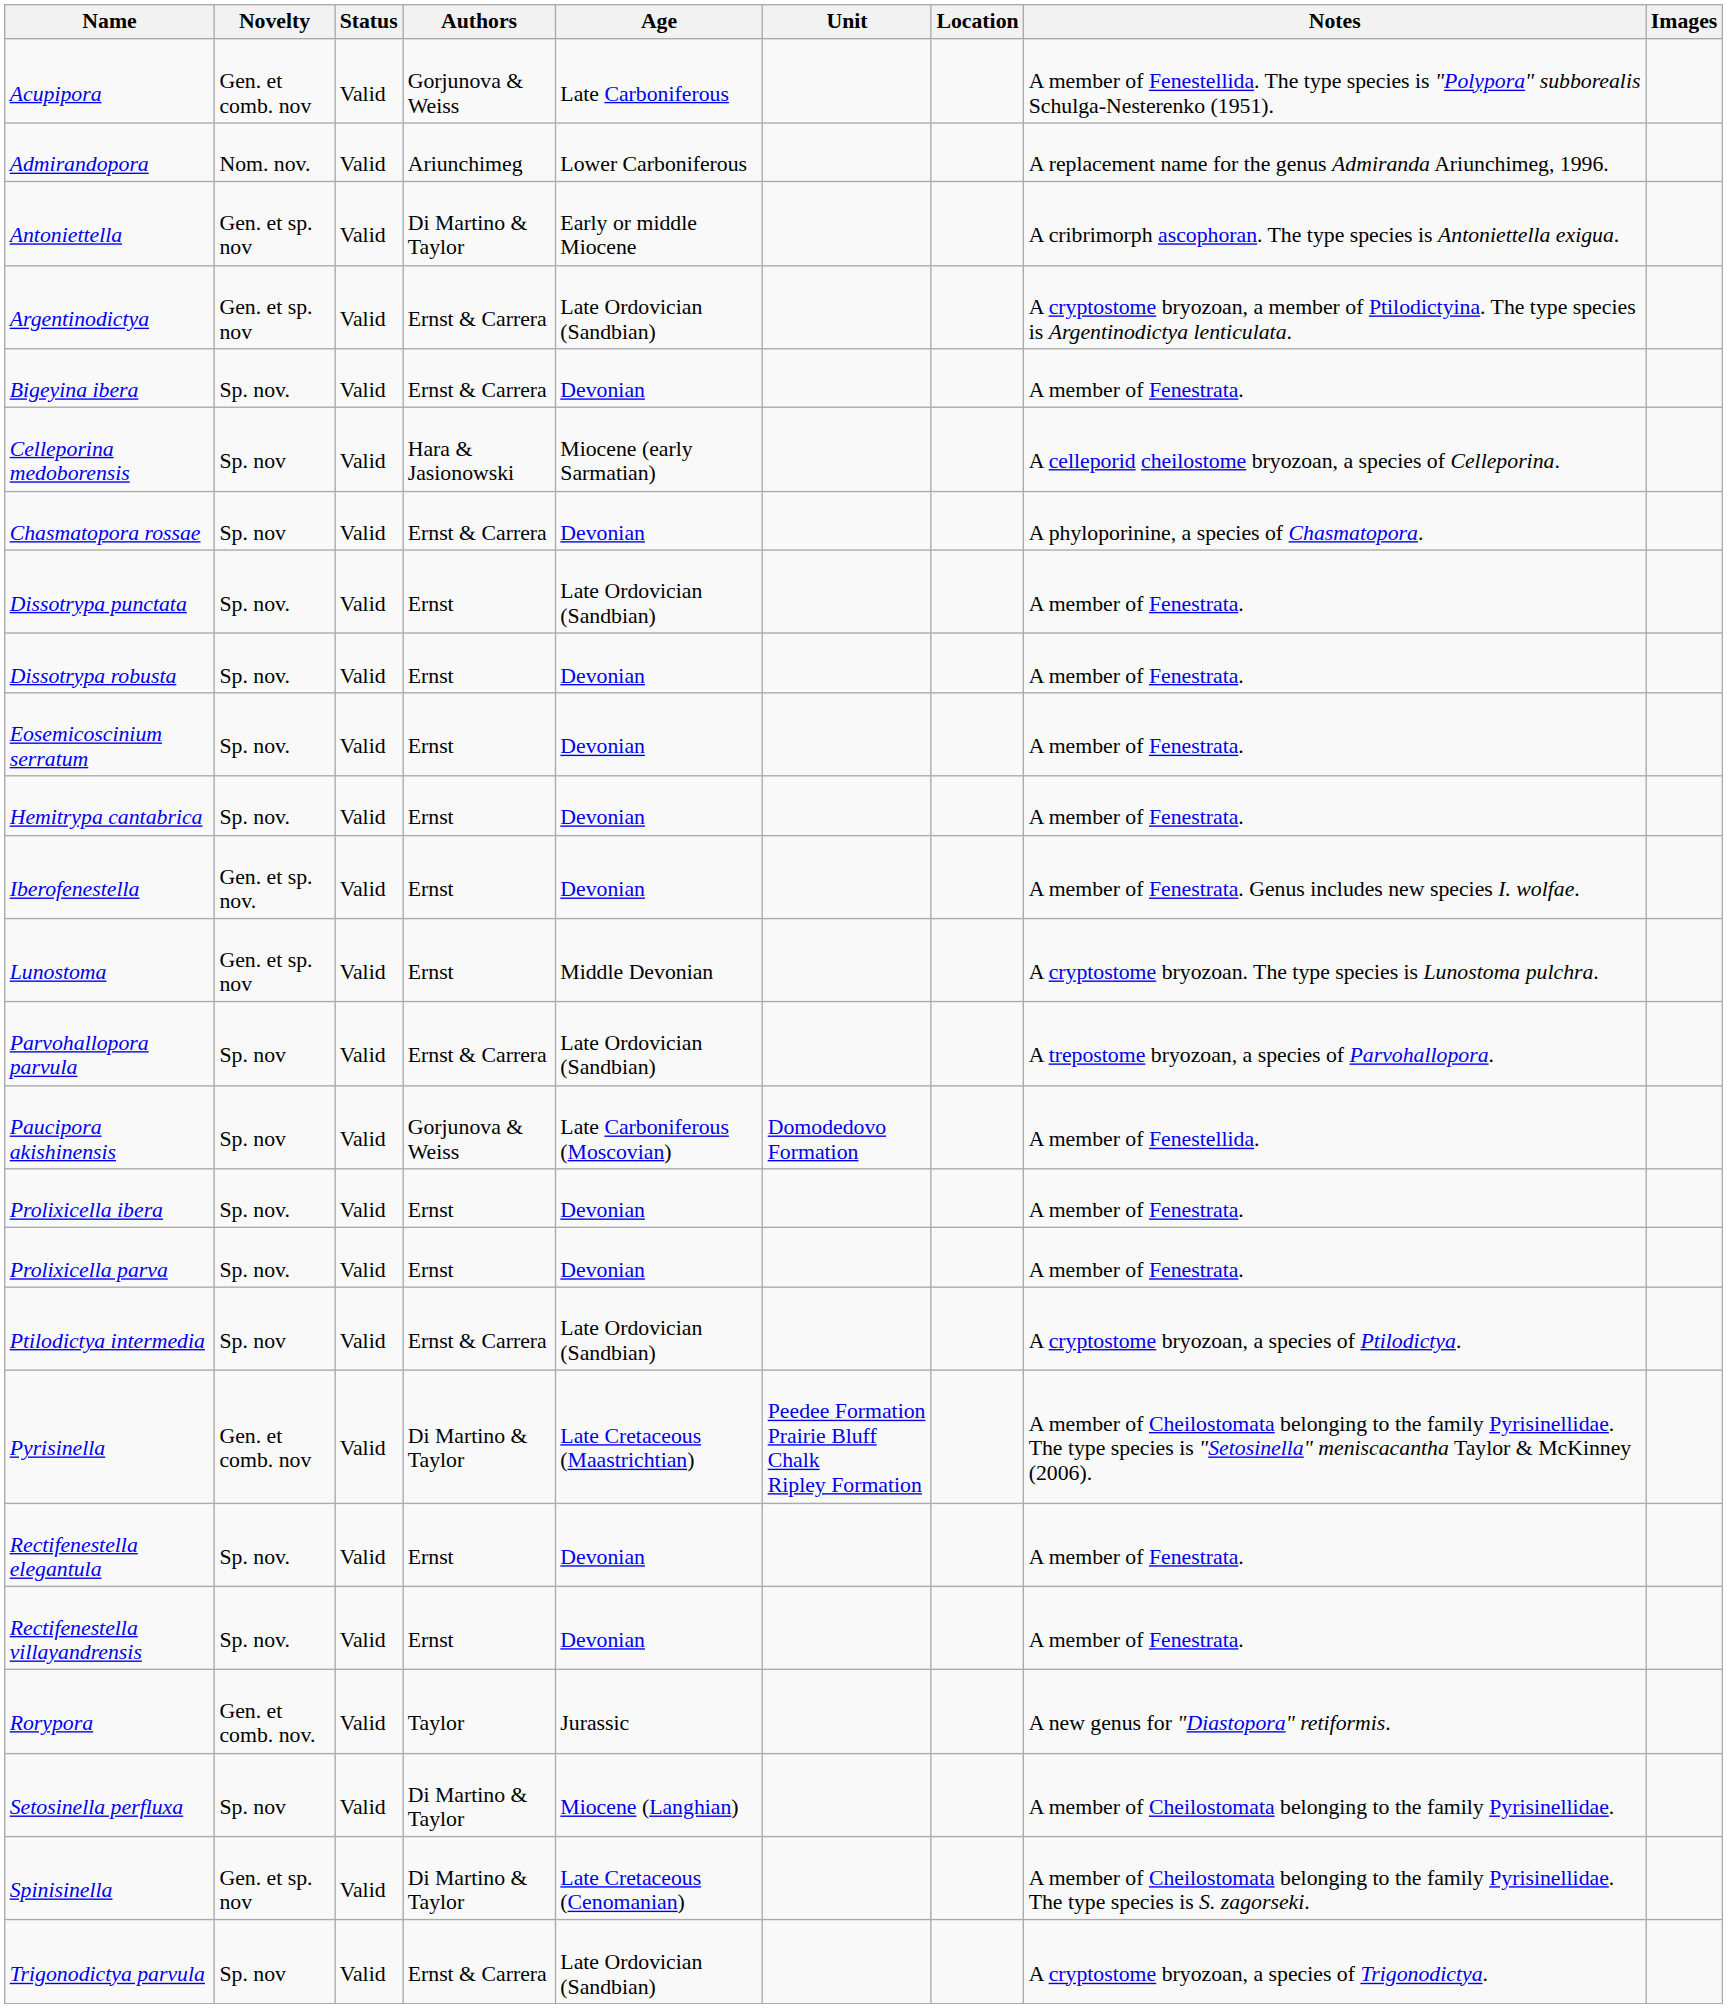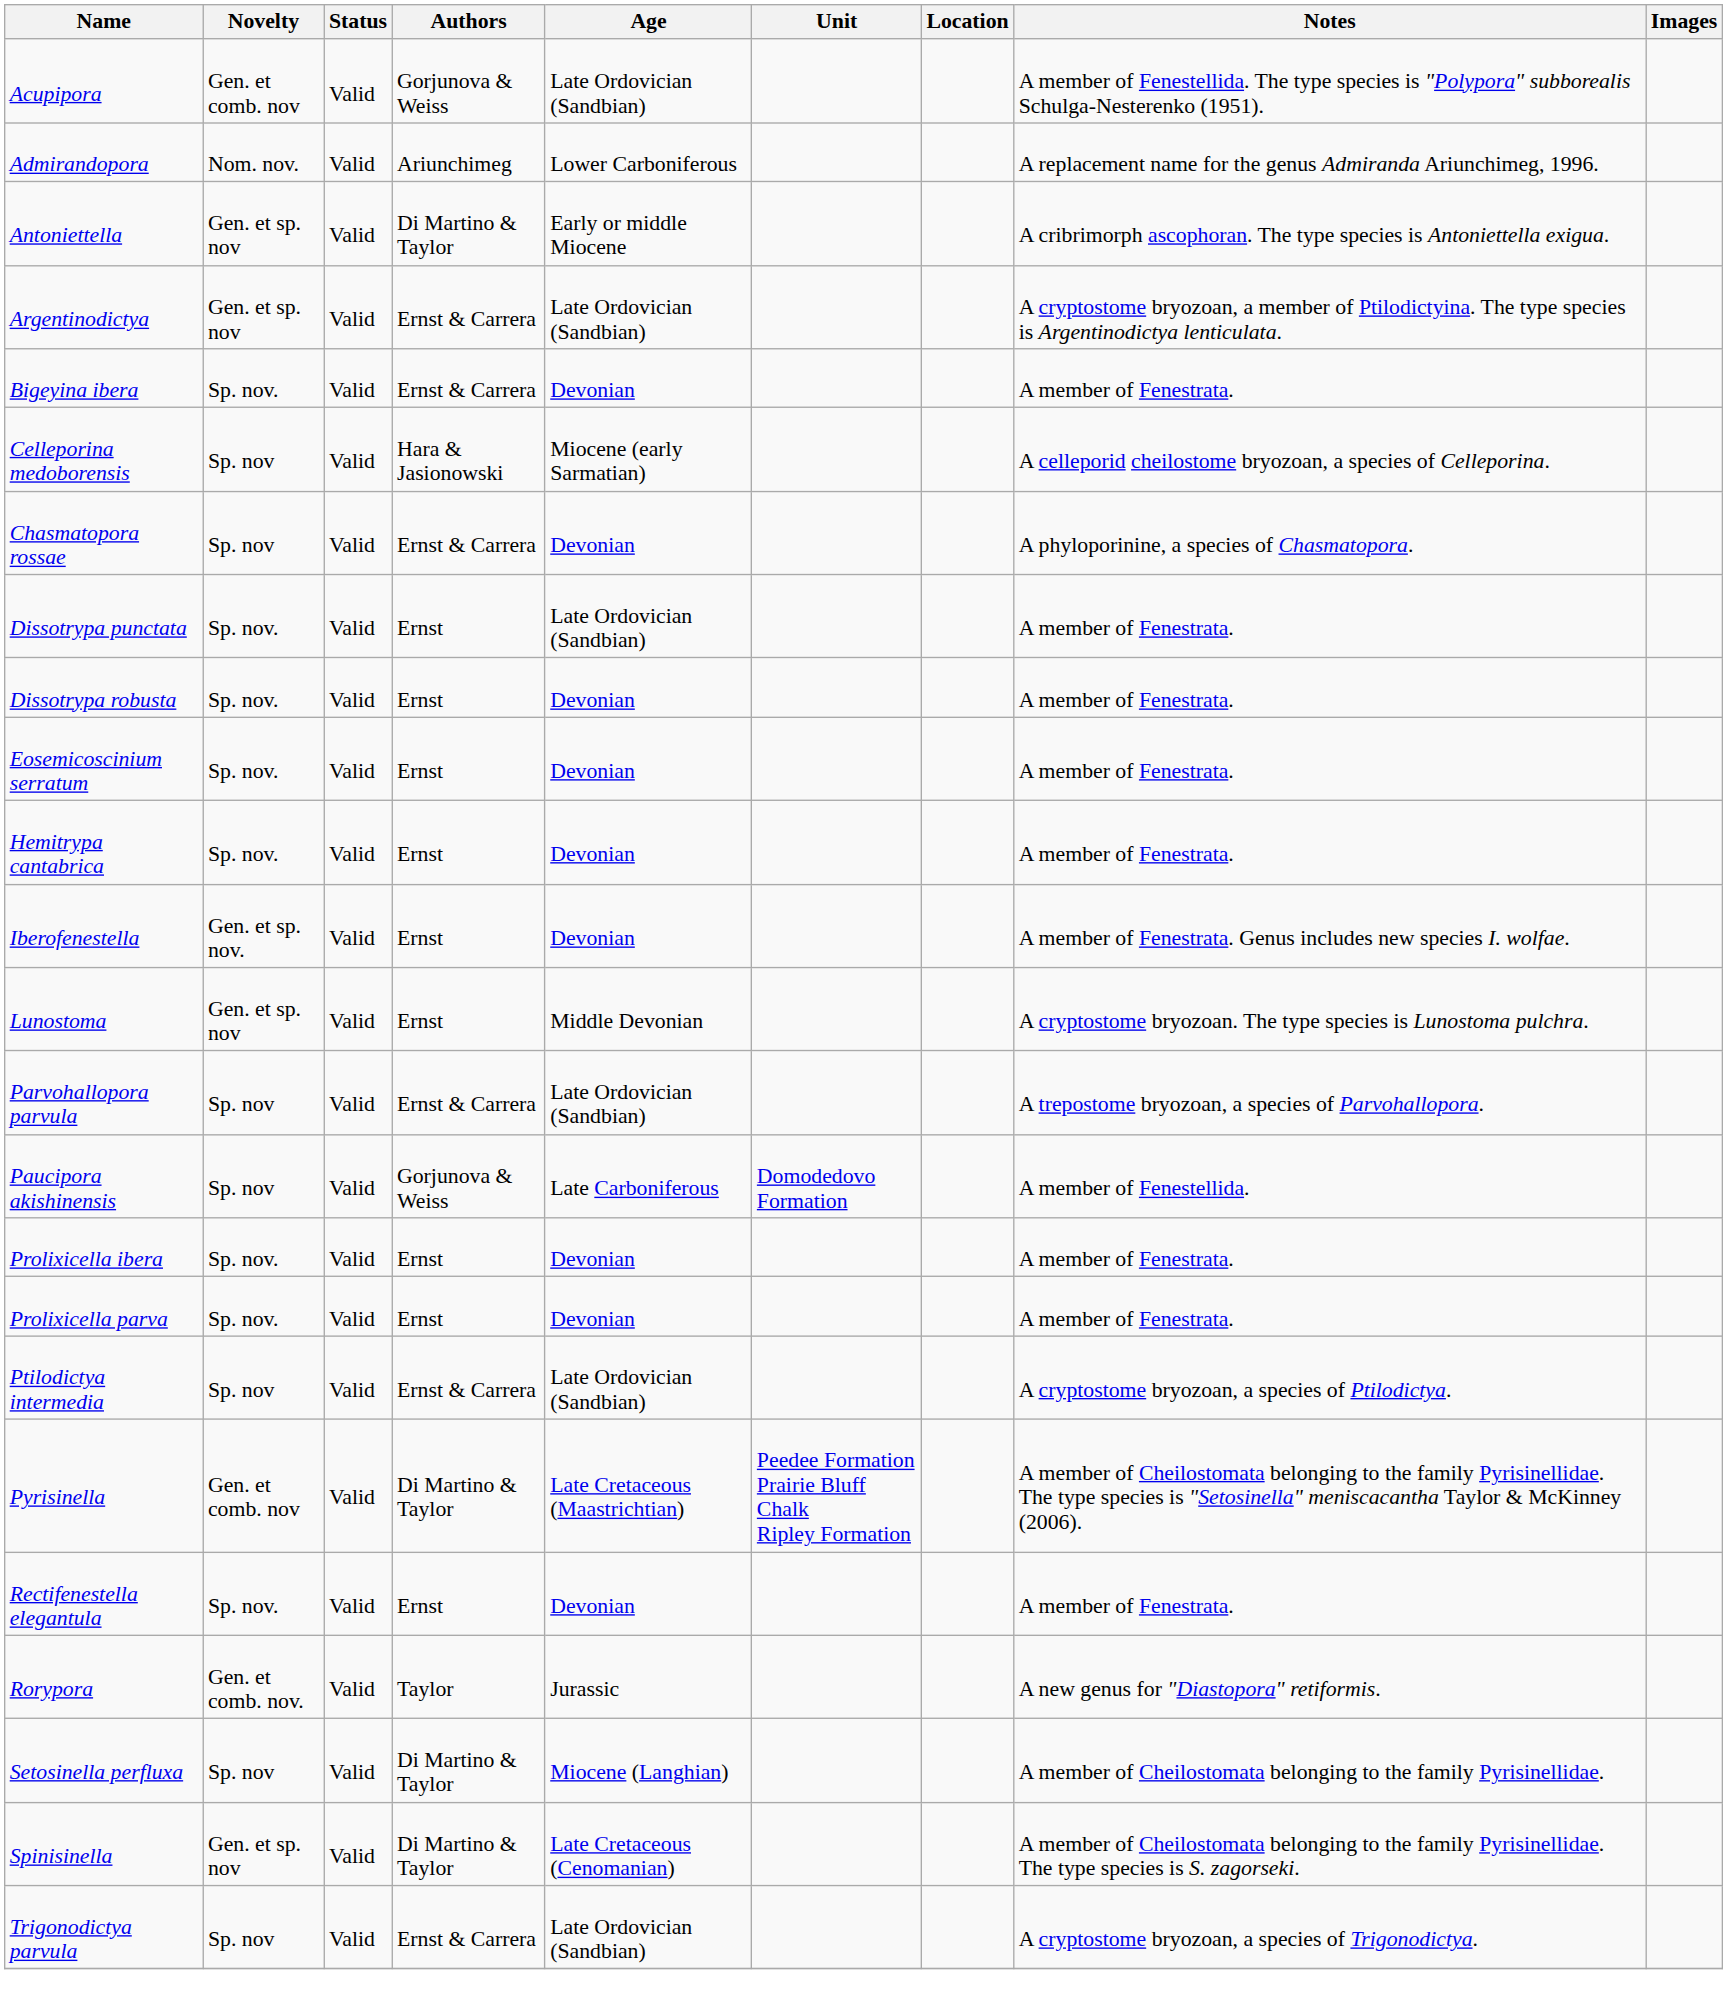(645, 92) Late Carboniferous -> (621, 92) Late Ordovician (Sandbian)
(645, 1139) Late Carboniferous (Moscovian) -> (635, 1188) Late Carboniferous
- row: (76, 1639)
